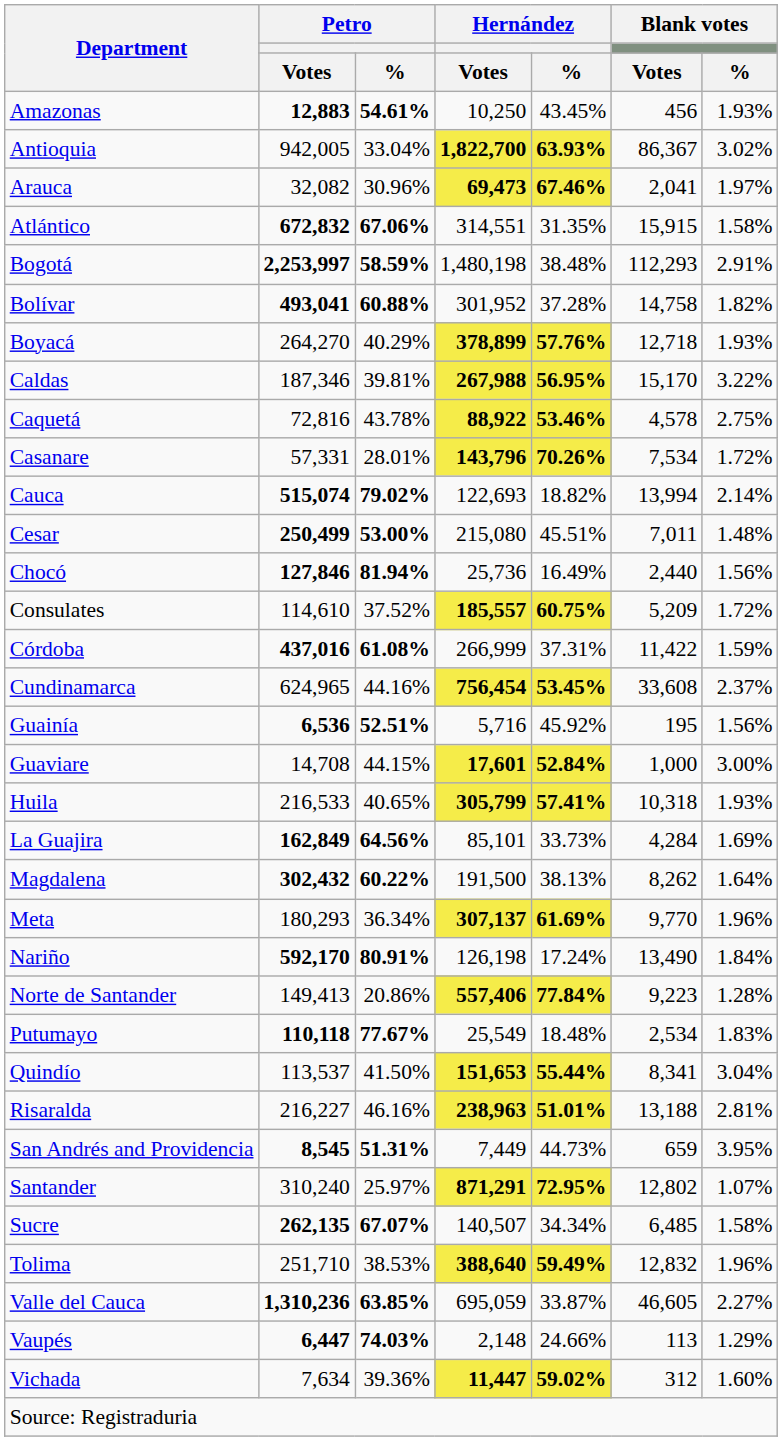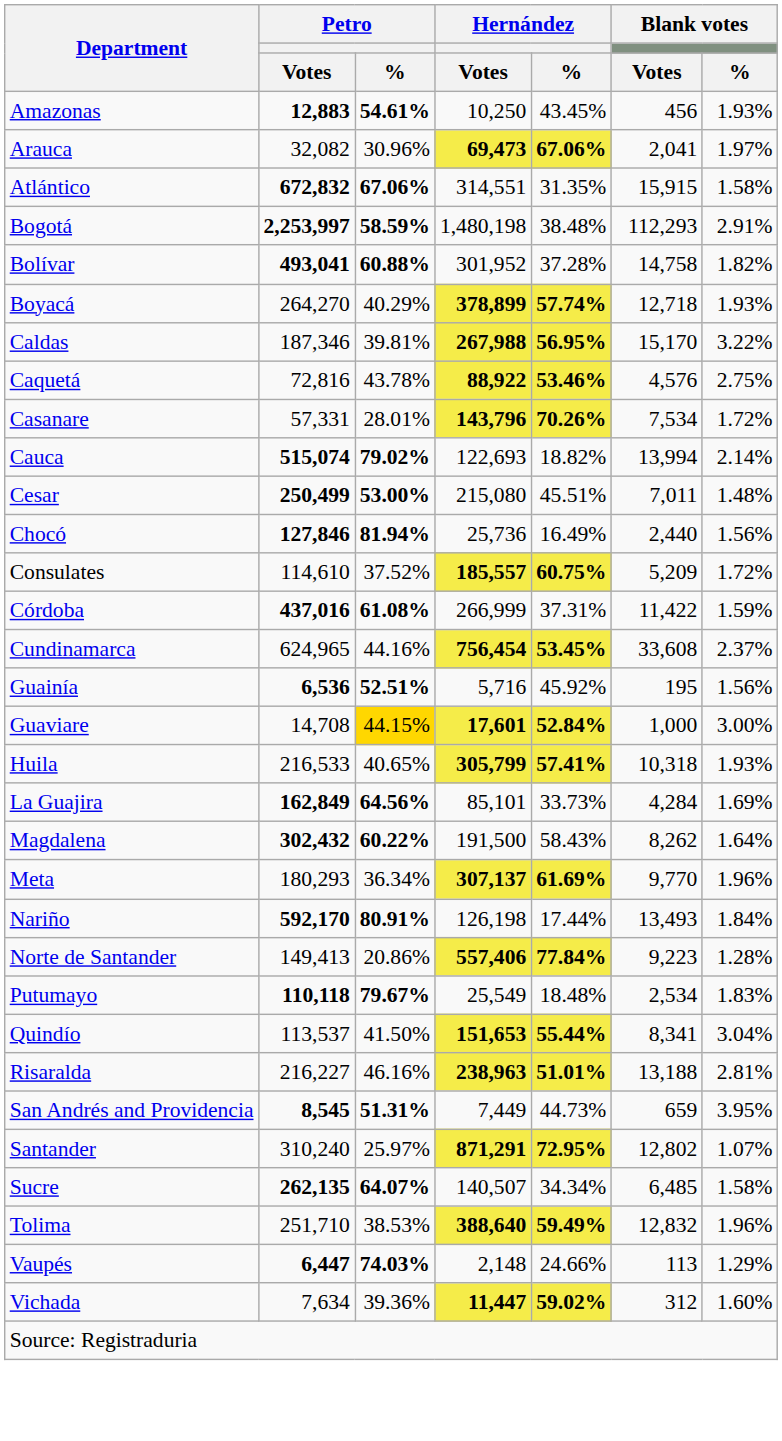- row: (53, 149)
(571, 187) 67.46% -> (571, 149) 67.06%
(571, 341) 57.76% -> (571, 302) 57.74%
(673, 418) 4,578 -> (673, 379) 4,576
(397, 764) no background -> (397, 725) gold background
(573, 879) 38.13% -> (573, 840) 58.43%
(573, 956) 17.24% -> (573, 917) 17.44%
(668, 956) 13,490 -> (668, 917) 13,493
(395, 1033) 77.67% -> (395, 994) 79.67%
(395, 1225) 67.07% -> (395, 1186) 64.07%
- row: (77, 1302)
